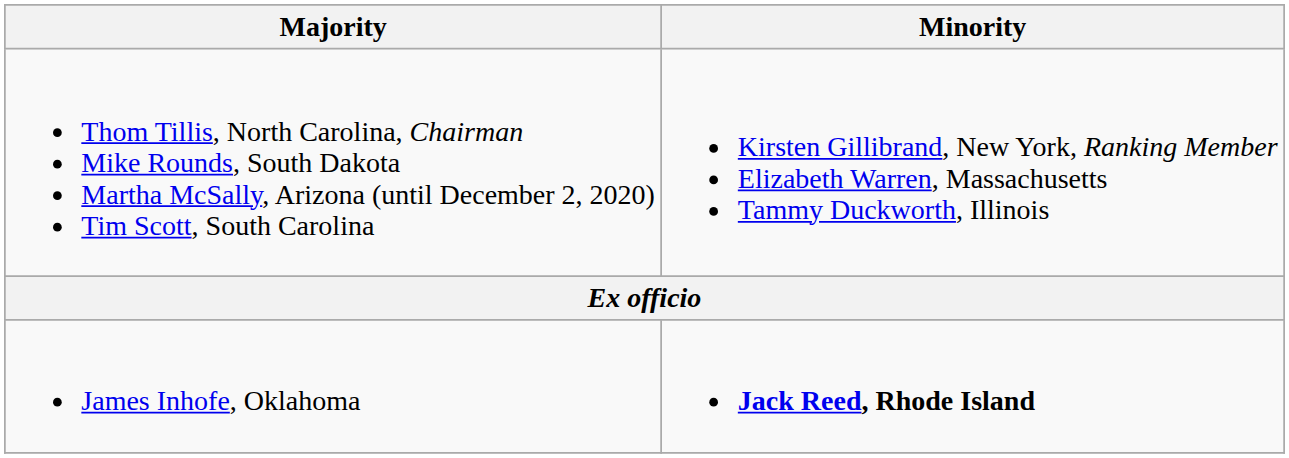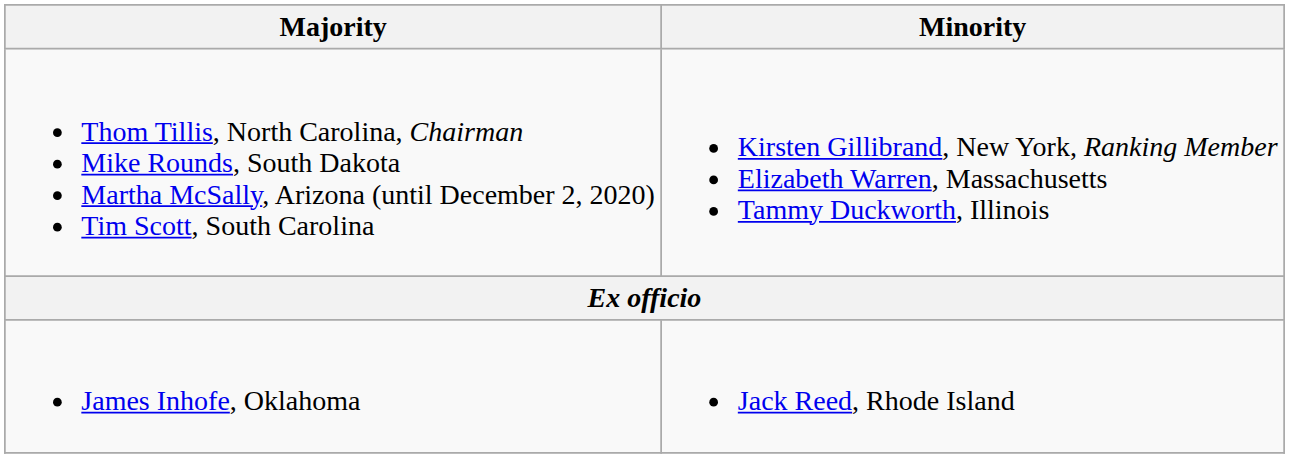(973, 402) bold -> (973, 402) normal
